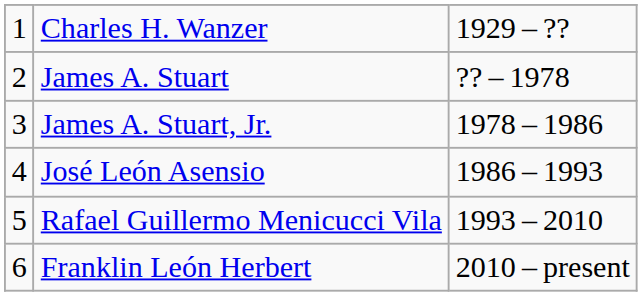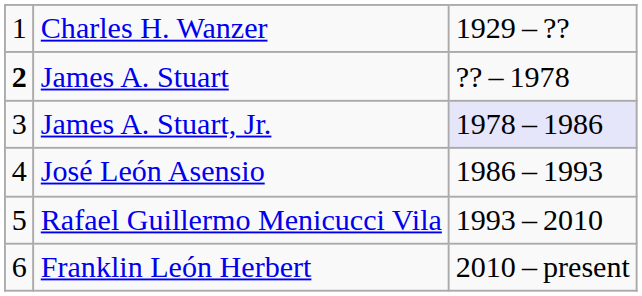(19, 76) normal -> (19, 76) bold
(529, 123) no background -> (529, 123) lavender background
